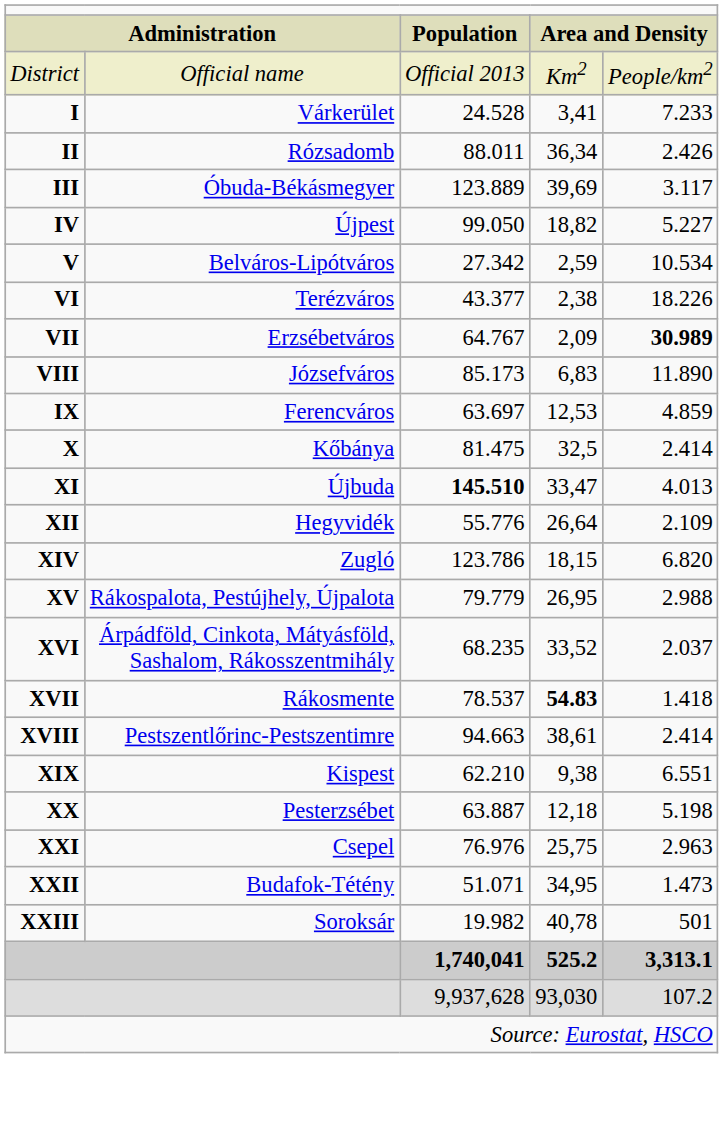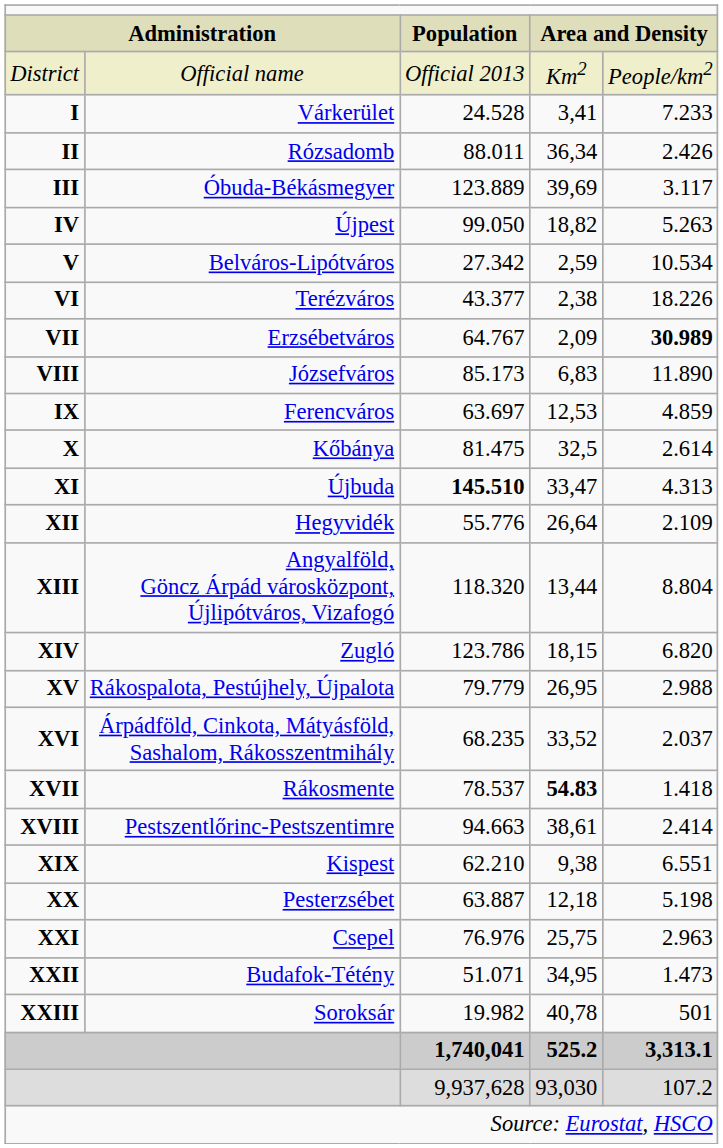(687, 225) 5.227 -> (687, 225) 5.263
(687, 448) 2.414 -> (687, 448) 2.614
(687, 486) 4.013 -> (687, 486) 4.313
+ row: (58, 587)
